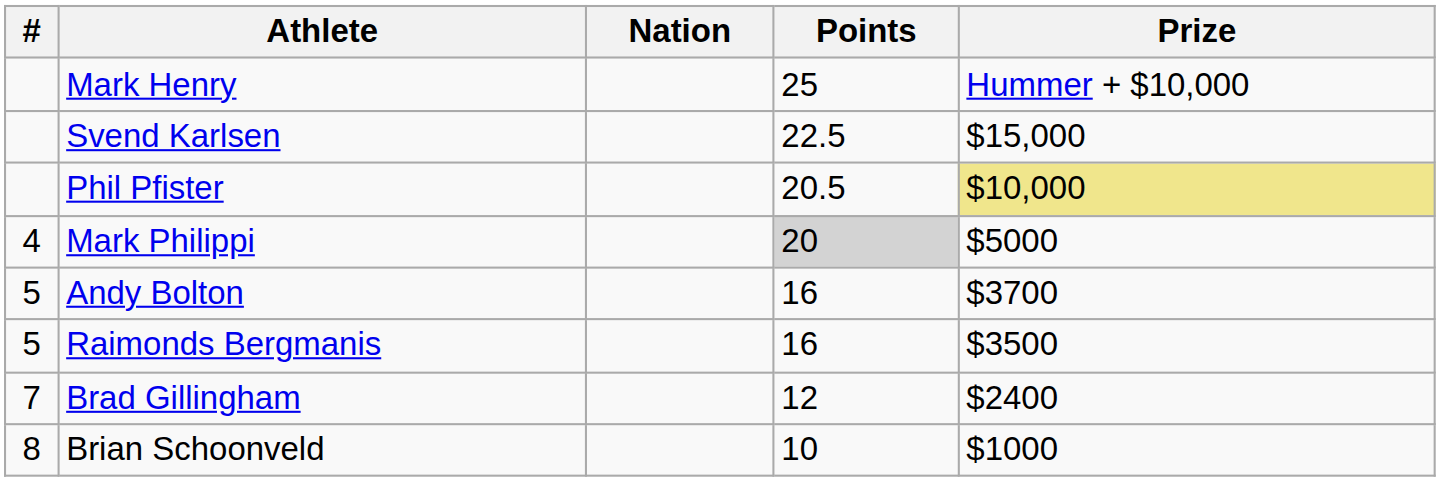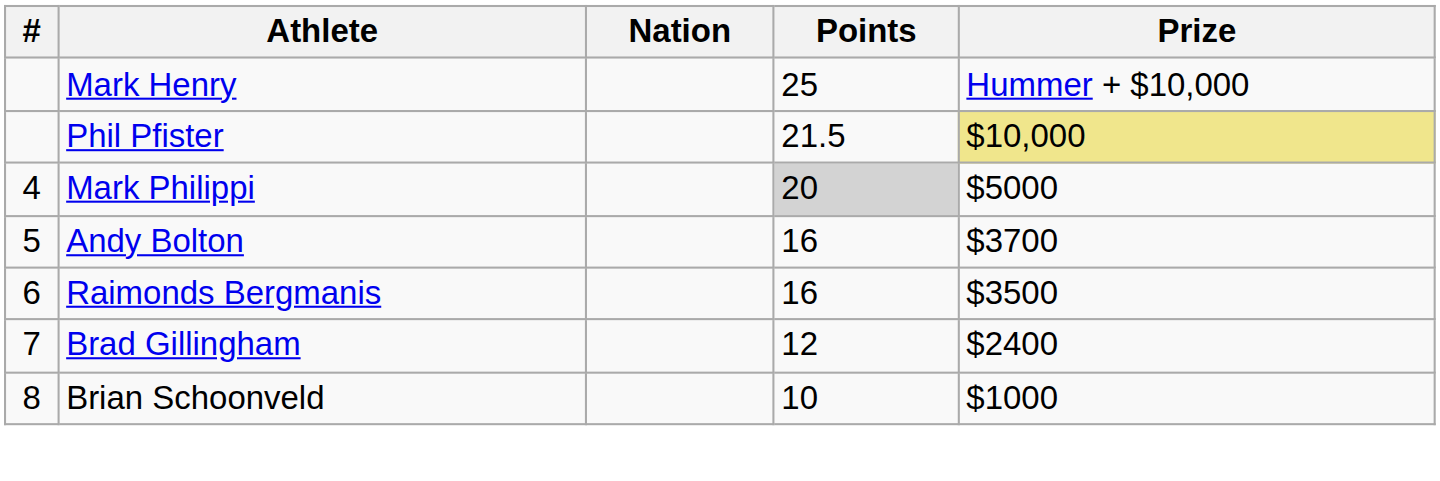- row: (173, 136)
(813, 188) 20.5 -> (813, 136) 21.5
(32, 345) 5 -> (32, 292) 6
